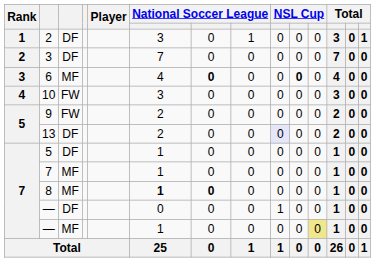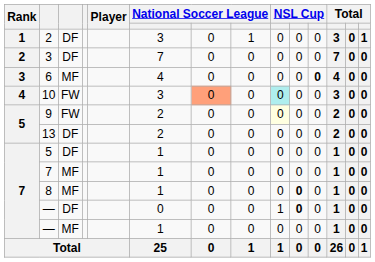(211, 76) bold -> (211, 76) normal
(299, 76) bold -> (299, 76) normal
(318, 76) normal -> (318, 76) bold
(211, 95) no background -> (211, 95) lightsalmon background
(280, 95) no background -> (280, 95) paleturquoise background
(280, 114) no background -> (280, 114) lightyellow background
(280, 133) lavender background -> (280, 133) no background
(160, 190) bold -> (160, 190) normal
(211, 190) bold -> (211, 190) normal
(299, 190) normal -> (299, 190) bold
(299, 209) normal -> (299, 209) bold
(318, 228) khaki background -> (318, 228) no background
